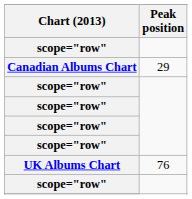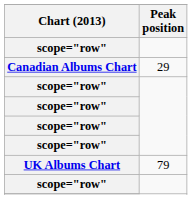(163, 164) 76 -> (163, 164) 79
